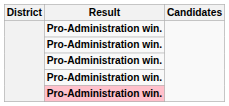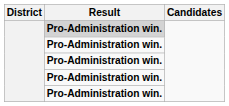(104, 28) no background -> (104, 28) lightgrey background
(104, 93) pink background -> (104, 93) no background
